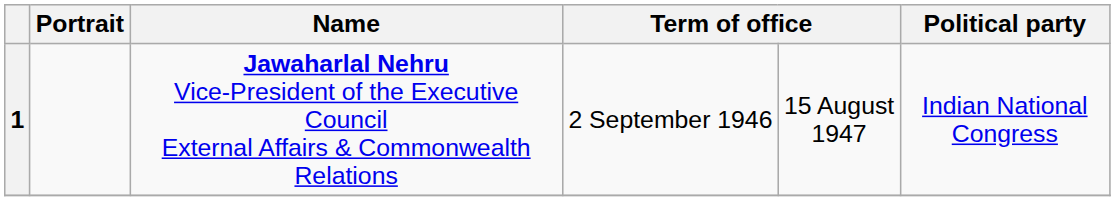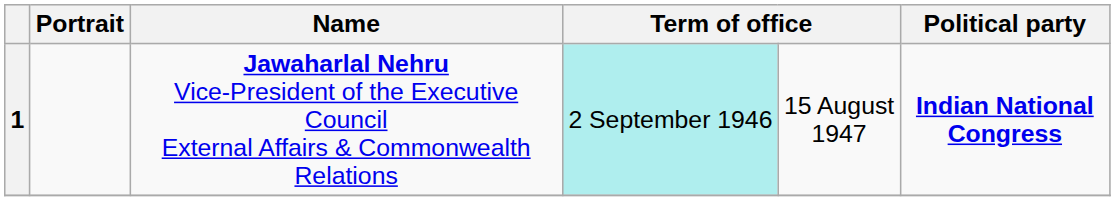(670, 119) no background -> (670, 119) paleturquoise background
(1005, 119) normal -> (1005, 119) bold
